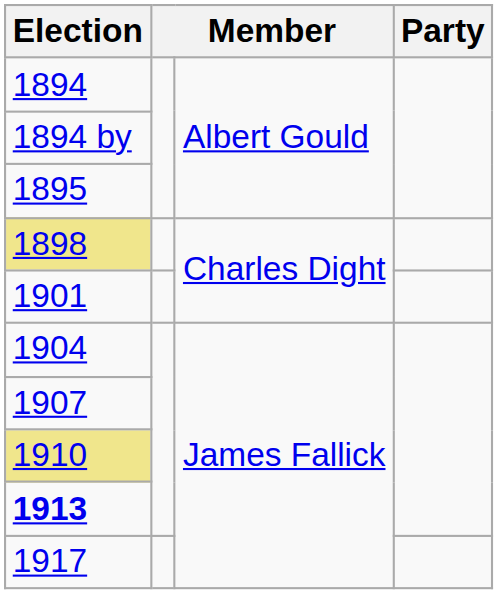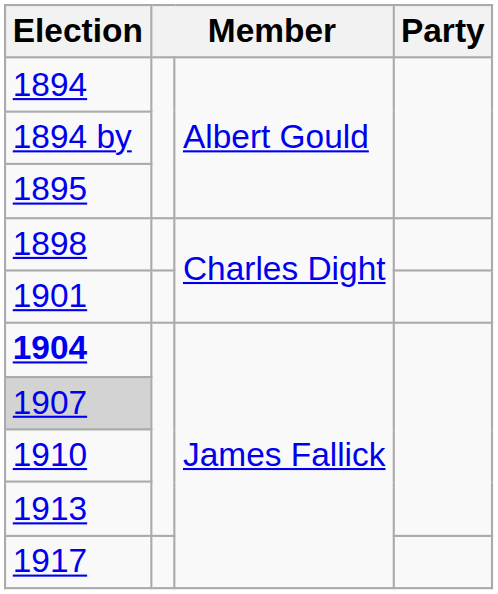(50, 243) khaki background -> (50, 243) no background
(50, 349) normal -> (50, 349) bold
(50, 402) no background -> (50, 402) lightgrey background
(50, 455) khaki background -> (50, 455) no background
(50, 508) bold -> (50, 508) normal
